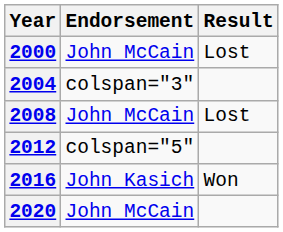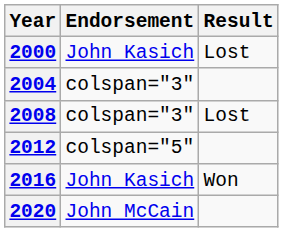(130, 52) John McCain -> (130, 52) John Kasich
(130, 116) John McCain -> (130, 116) colspan="3"
